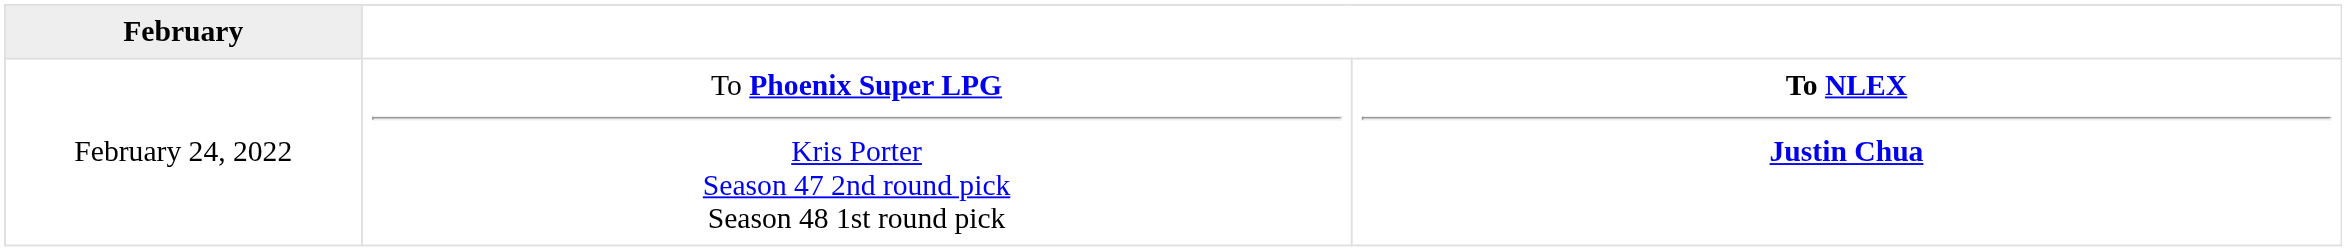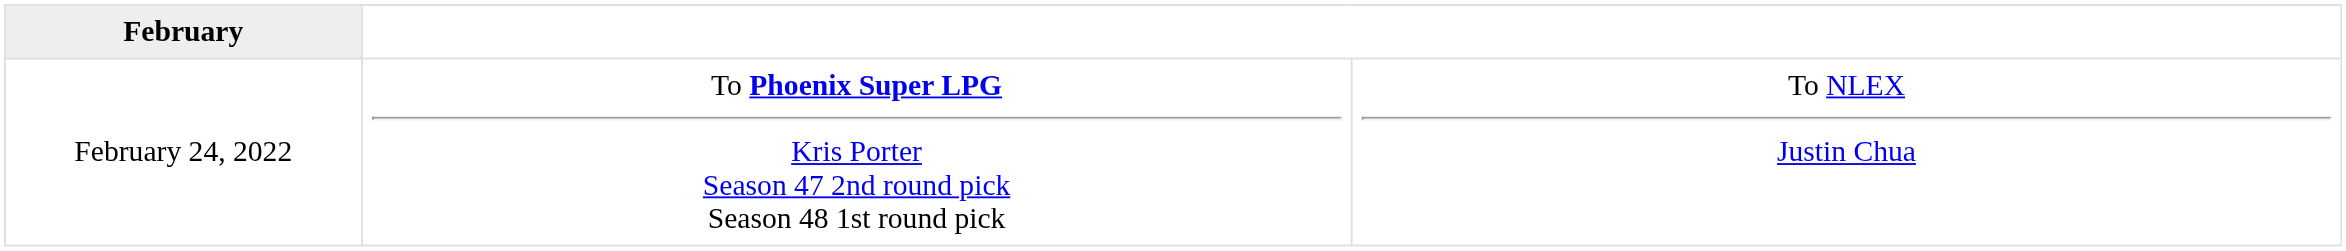(1846, 118) bold -> (1846, 118) normal
